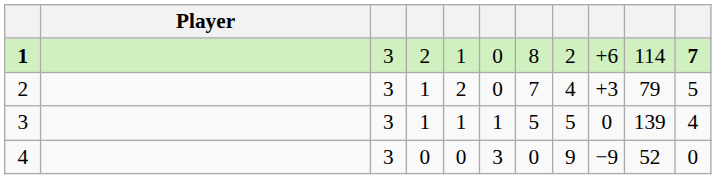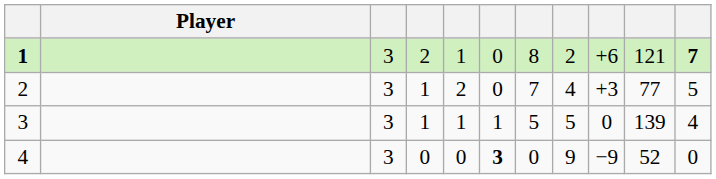(650, 55) 114 -> (650, 55) 121
(650, 88) 79 -> (650, 88) 77
(498, 156) normal -> (498, 156) bold
